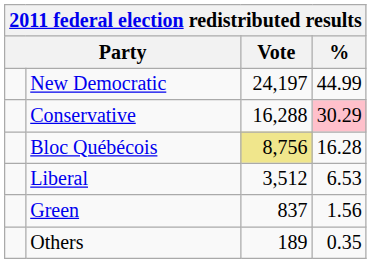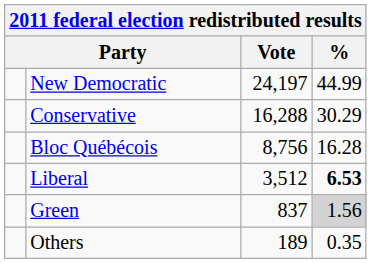(339, 115) pink background -> (339, 115) no background
(285, 147) khaki background -> (285, 147) no background
(344, 178) normal -> (344, 178) bold
(344, 210) no background -> (344, 210) lightgrey background
